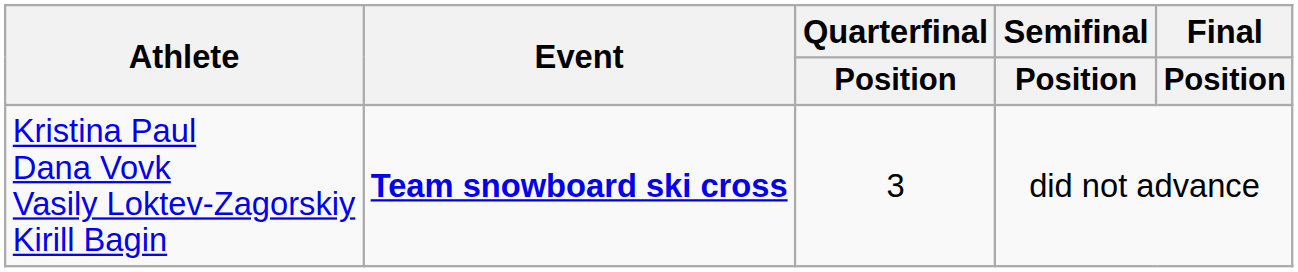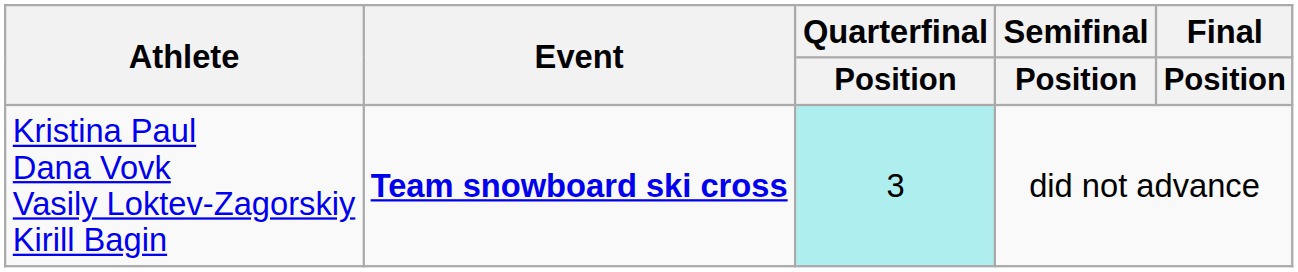(896, 186) no background -> (896, 186) paleturquoise background
